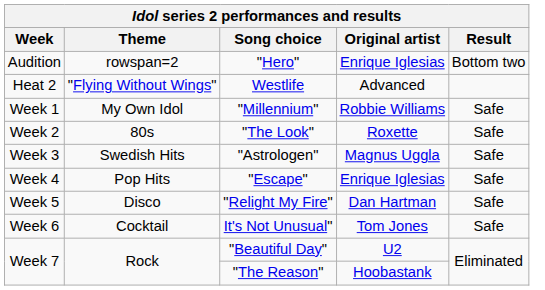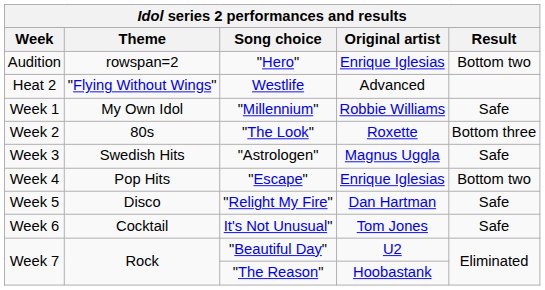(489, 132) Safe -> (494, 132) Bottom three
(489, 179) Safe -> (494, 179) Bottom two
